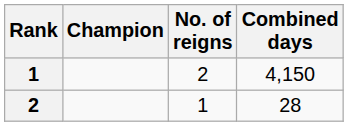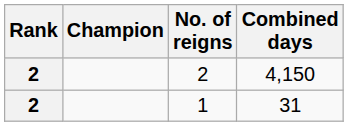(33, 74) 1 -> (33, 74) 2
(290, 105) 28 -> (290, 105) 31
